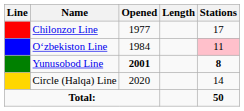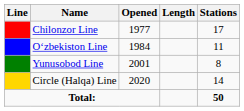(218, 47) pink background -> (218, 47) no background
(139, 64) bold -> (139, 64) normal
(218, 64) bold -> (218, 64) normal
